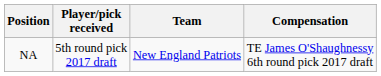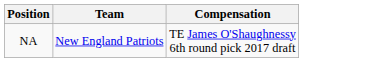- column: (91, 21)
